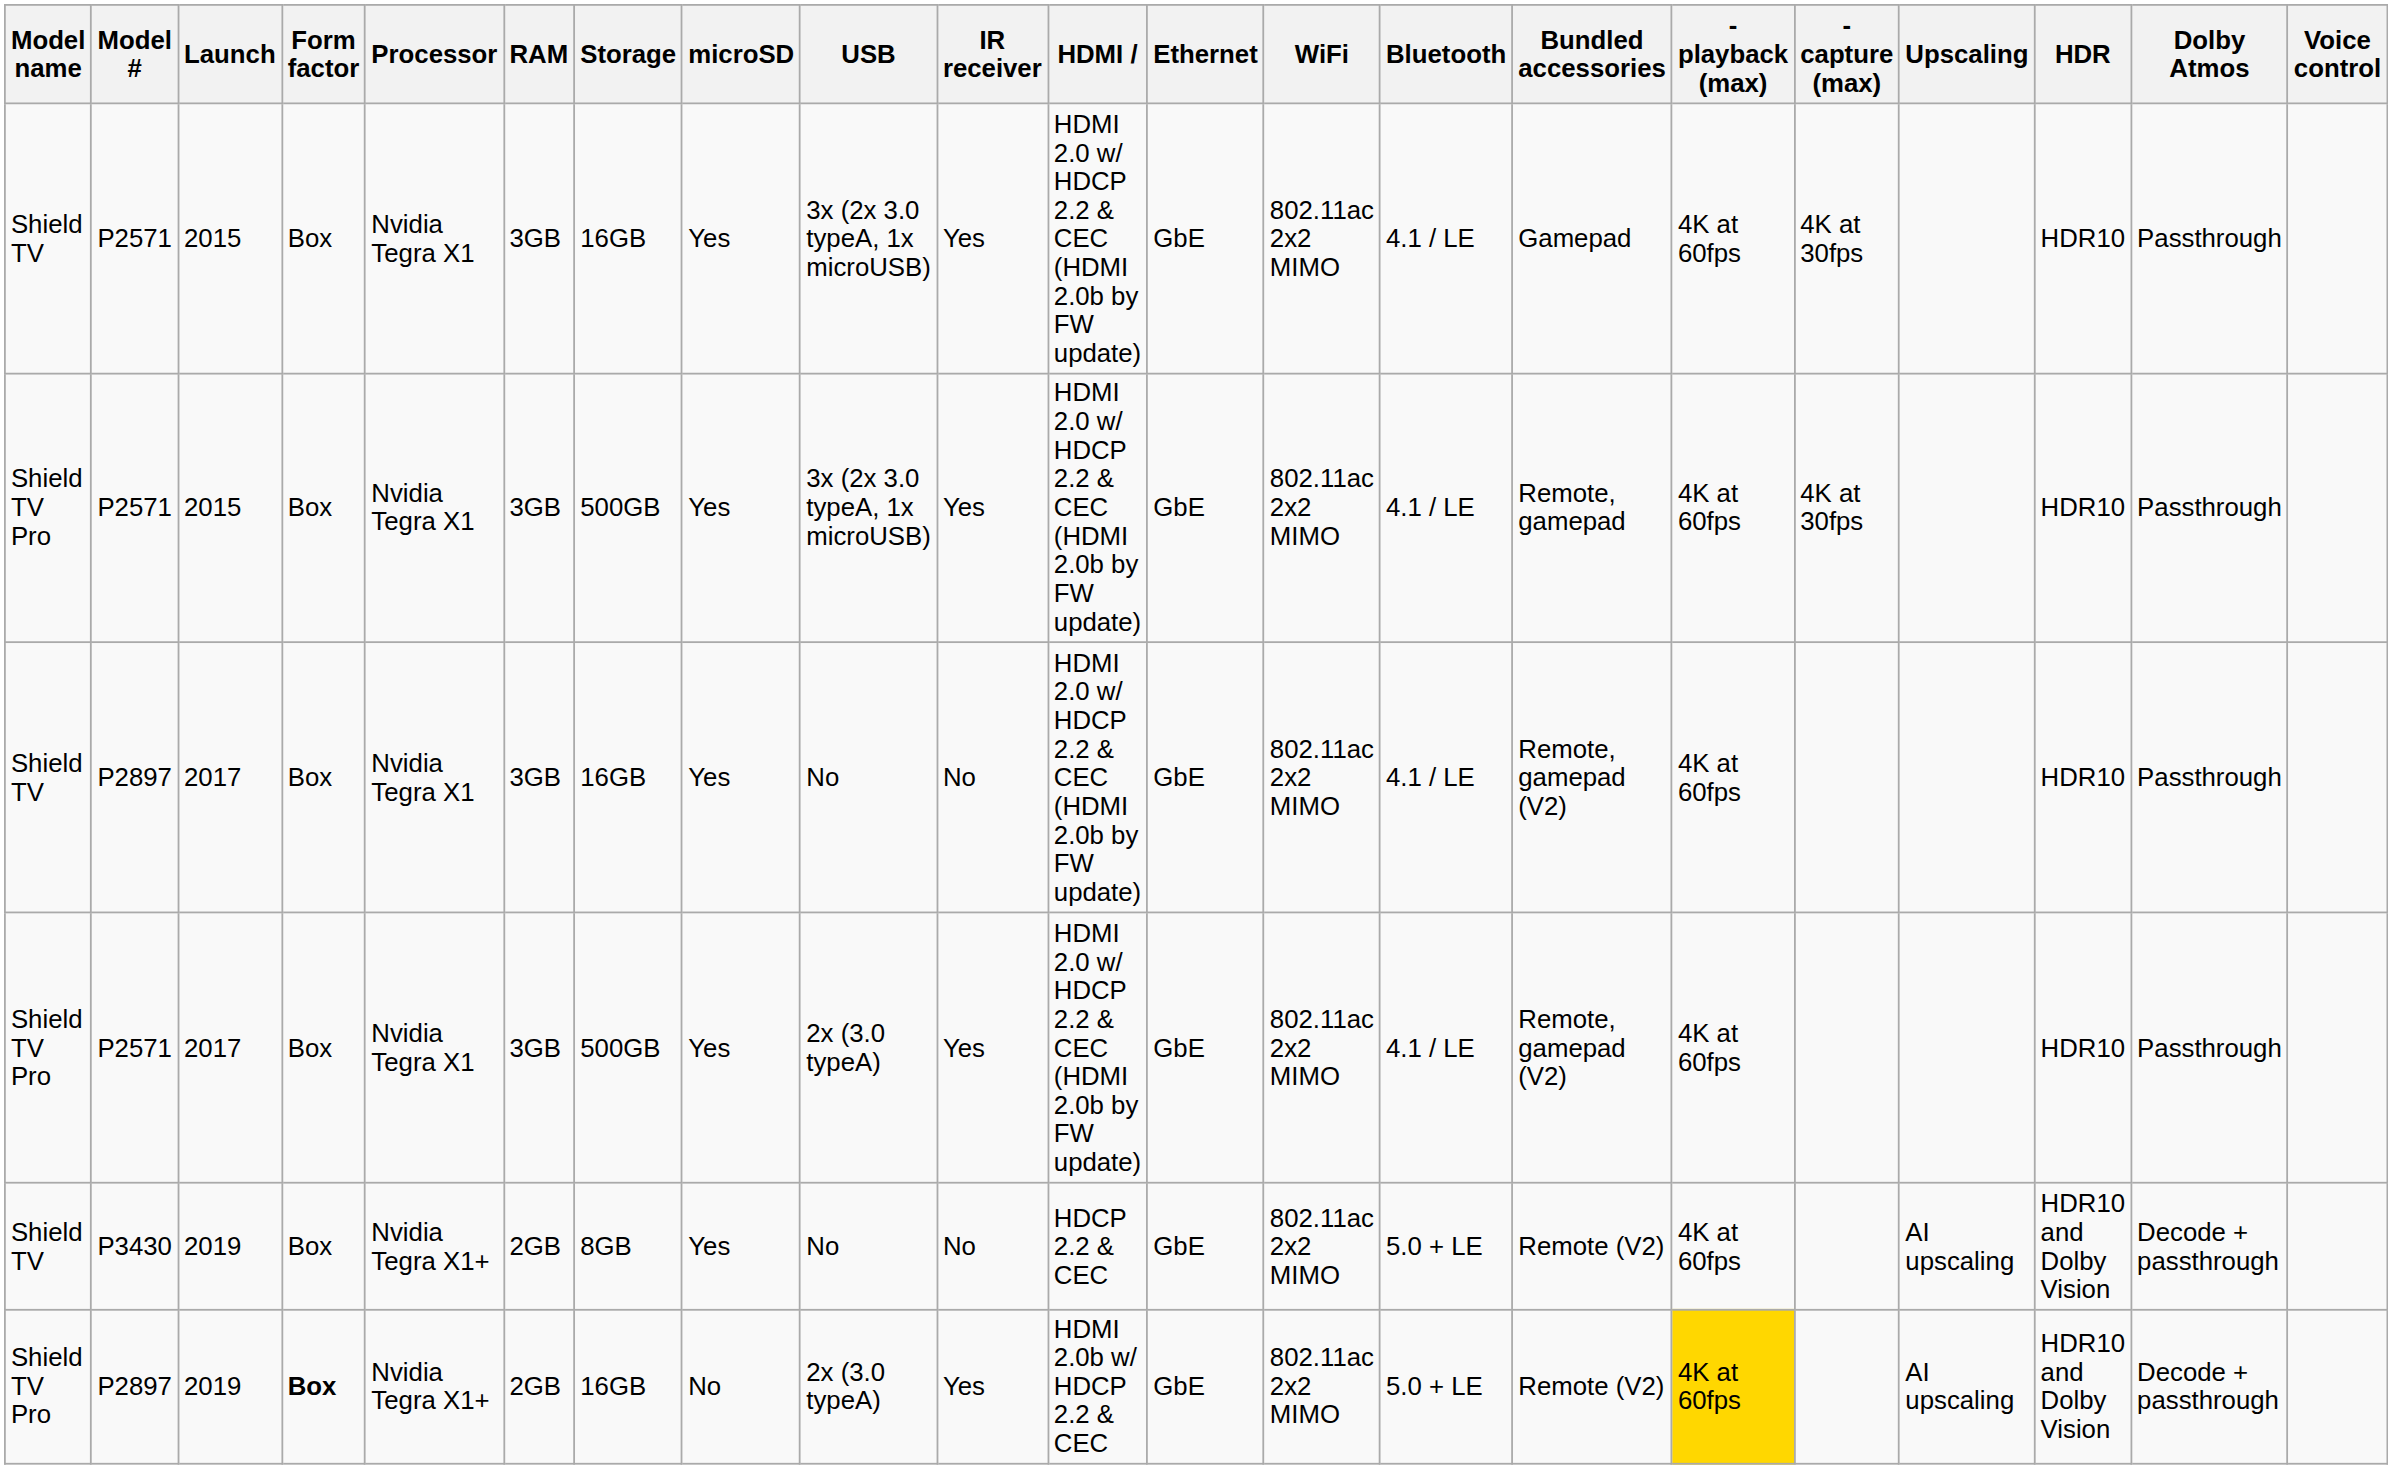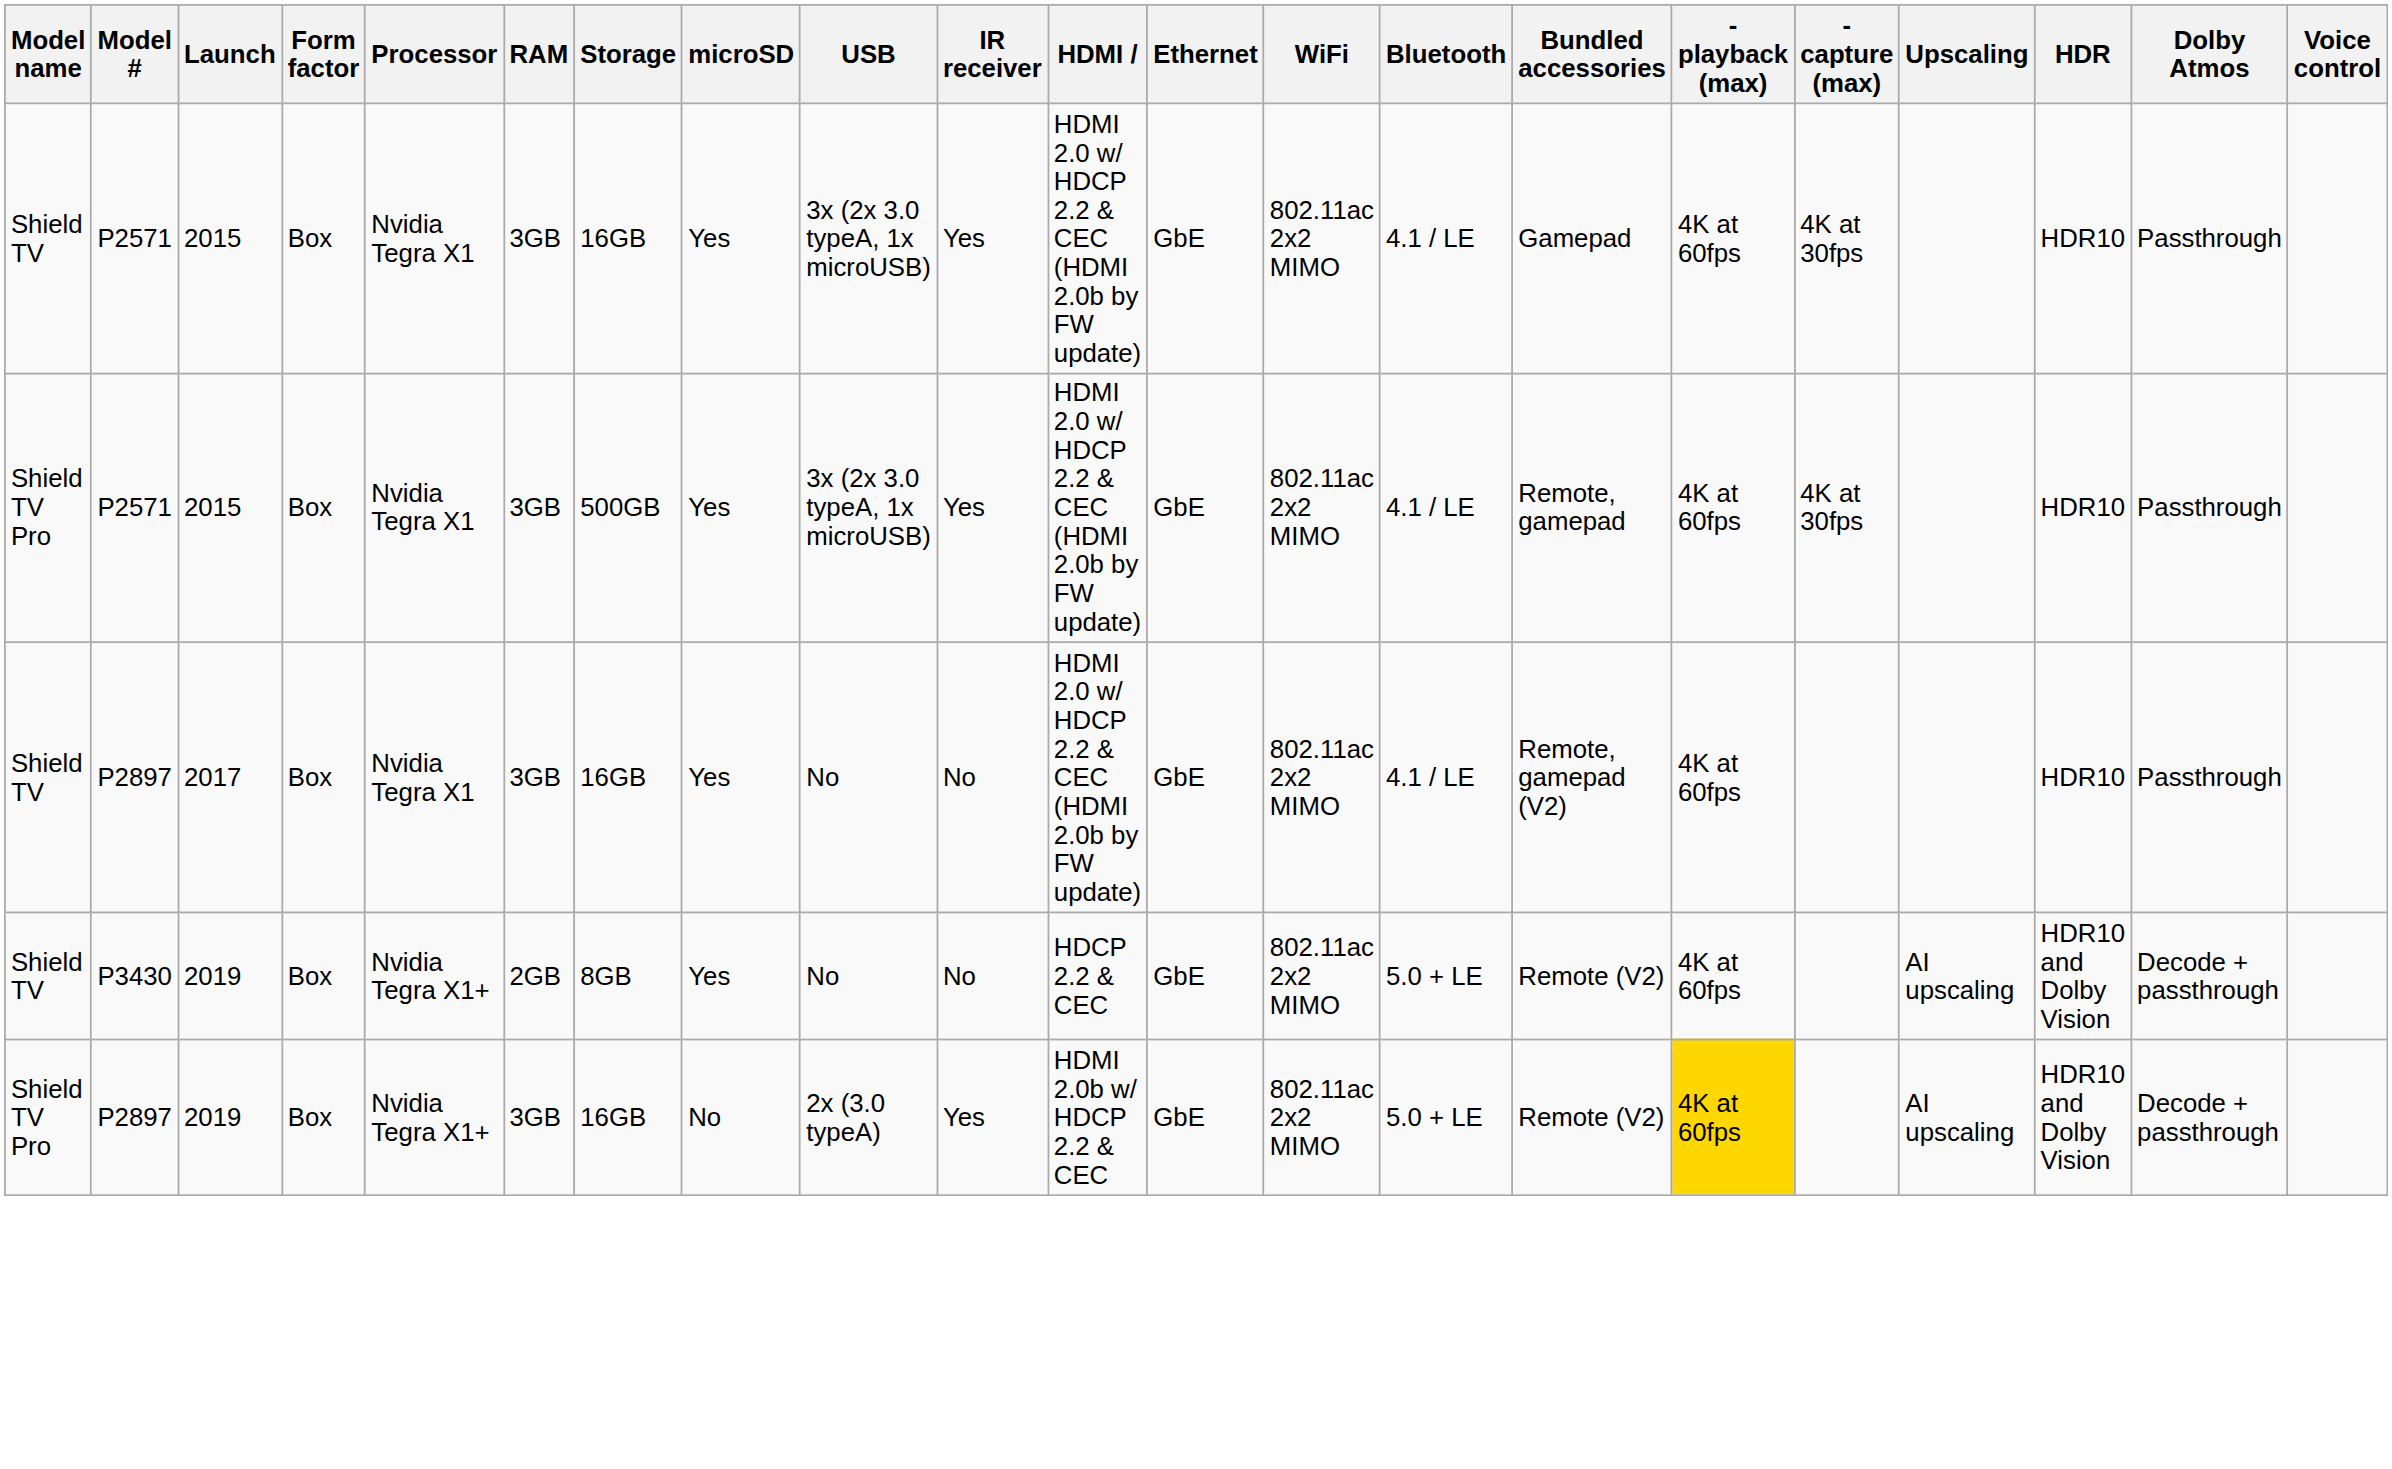- row: (135, 1048)
(312, 1387) bold -> (310, 1117) normal
(535, 1387) 2GB -> (535, 1117) 3GB
